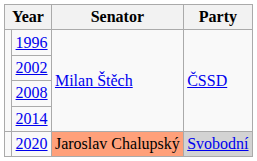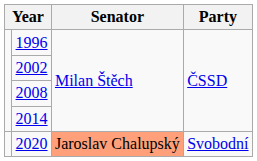(218, 144) lightgrey background -> (218, 144) no background
